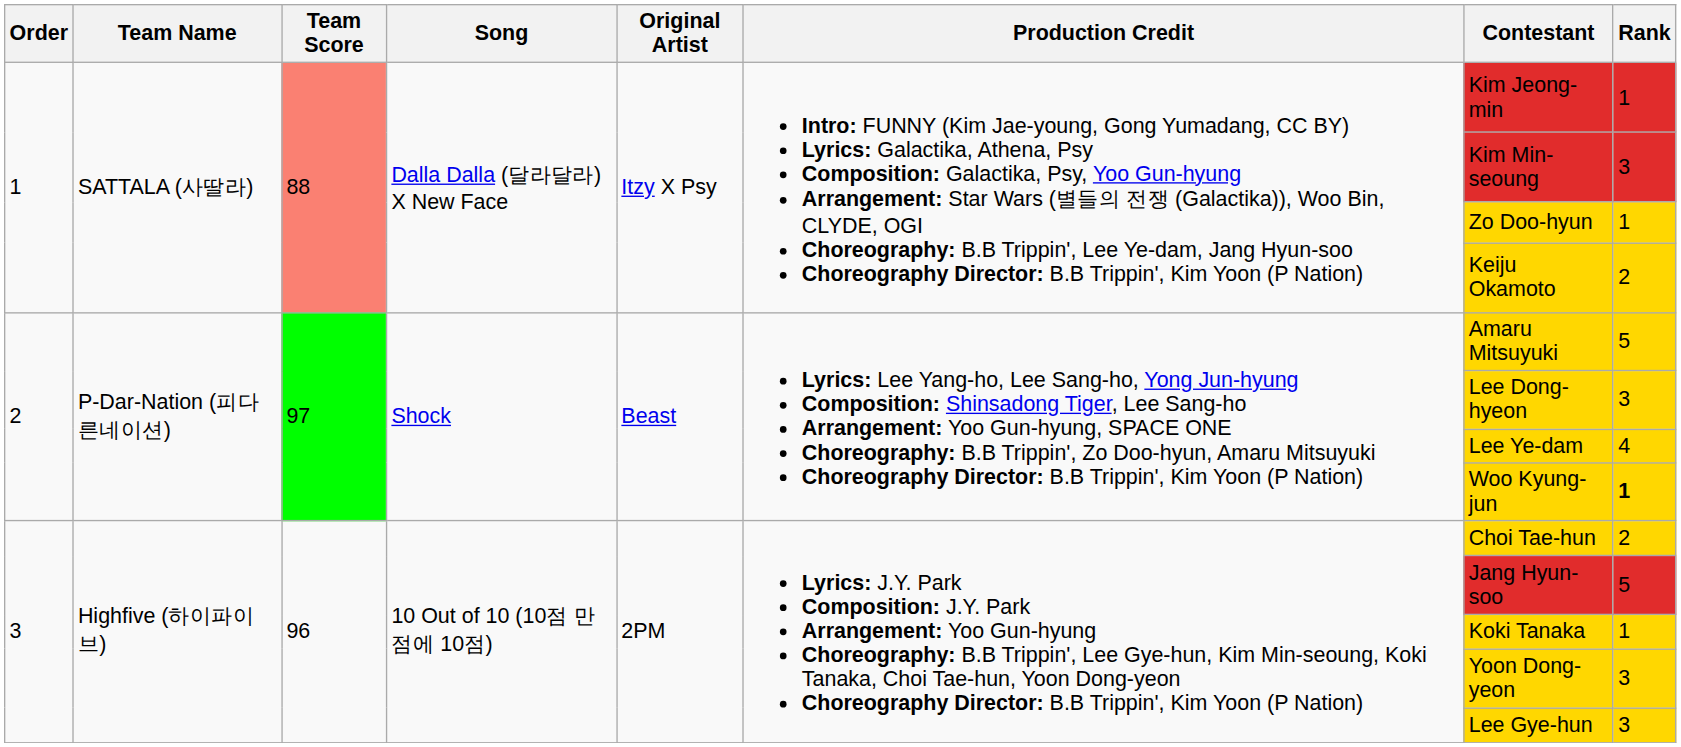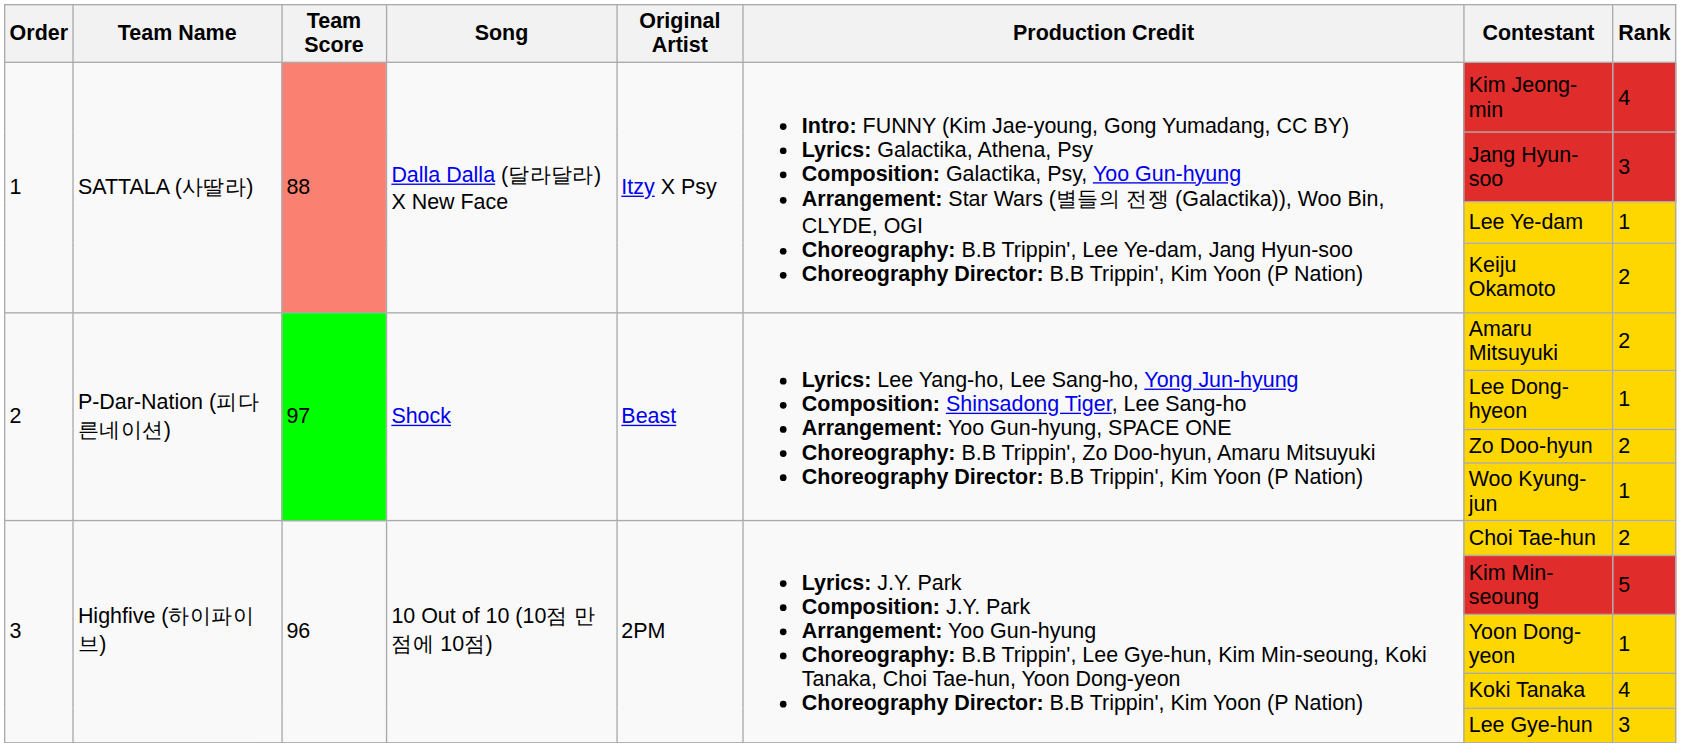(1624, 97) 1 -> (1624, 97) 4
(1511, 167) Kim Min-seoung -> (1524, 167) Jang Hyun-soo
(1531, 222) Zo Doo-hyun -> (1526, 222) Lee Ye-dam
(1624, 341) 5 -> (1624, 341) 2
(1624, 399) 3 -> (1624, 399) 1
(1526, 445) Lee Ye-dam -> (1531, 445) Zo Doo-hyun
(1624, 445) 4 -> (1624, 445) 2
(1624, 491) bold -> (1624, 491) normal
(1524, 584) Jang Hyun-soo -> (1511, 584) Kim Min-seoung
(1527, 631) Koki Tanaka -> (1525, 643) Yoon Dong-yeon
(1525, 678) Yoon Dong-yeon -> (1527, 690) Koki Tanaka
(1624, 678) 3 -> (1624, 690) 4
